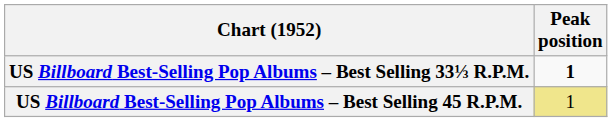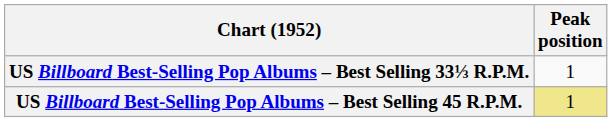(570, 71) bold -> (570, 71) normal
